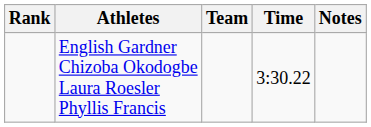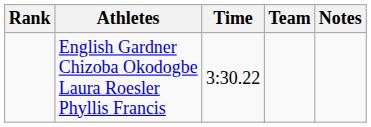columns swapped: (227, 18) <-> (283, 18)
